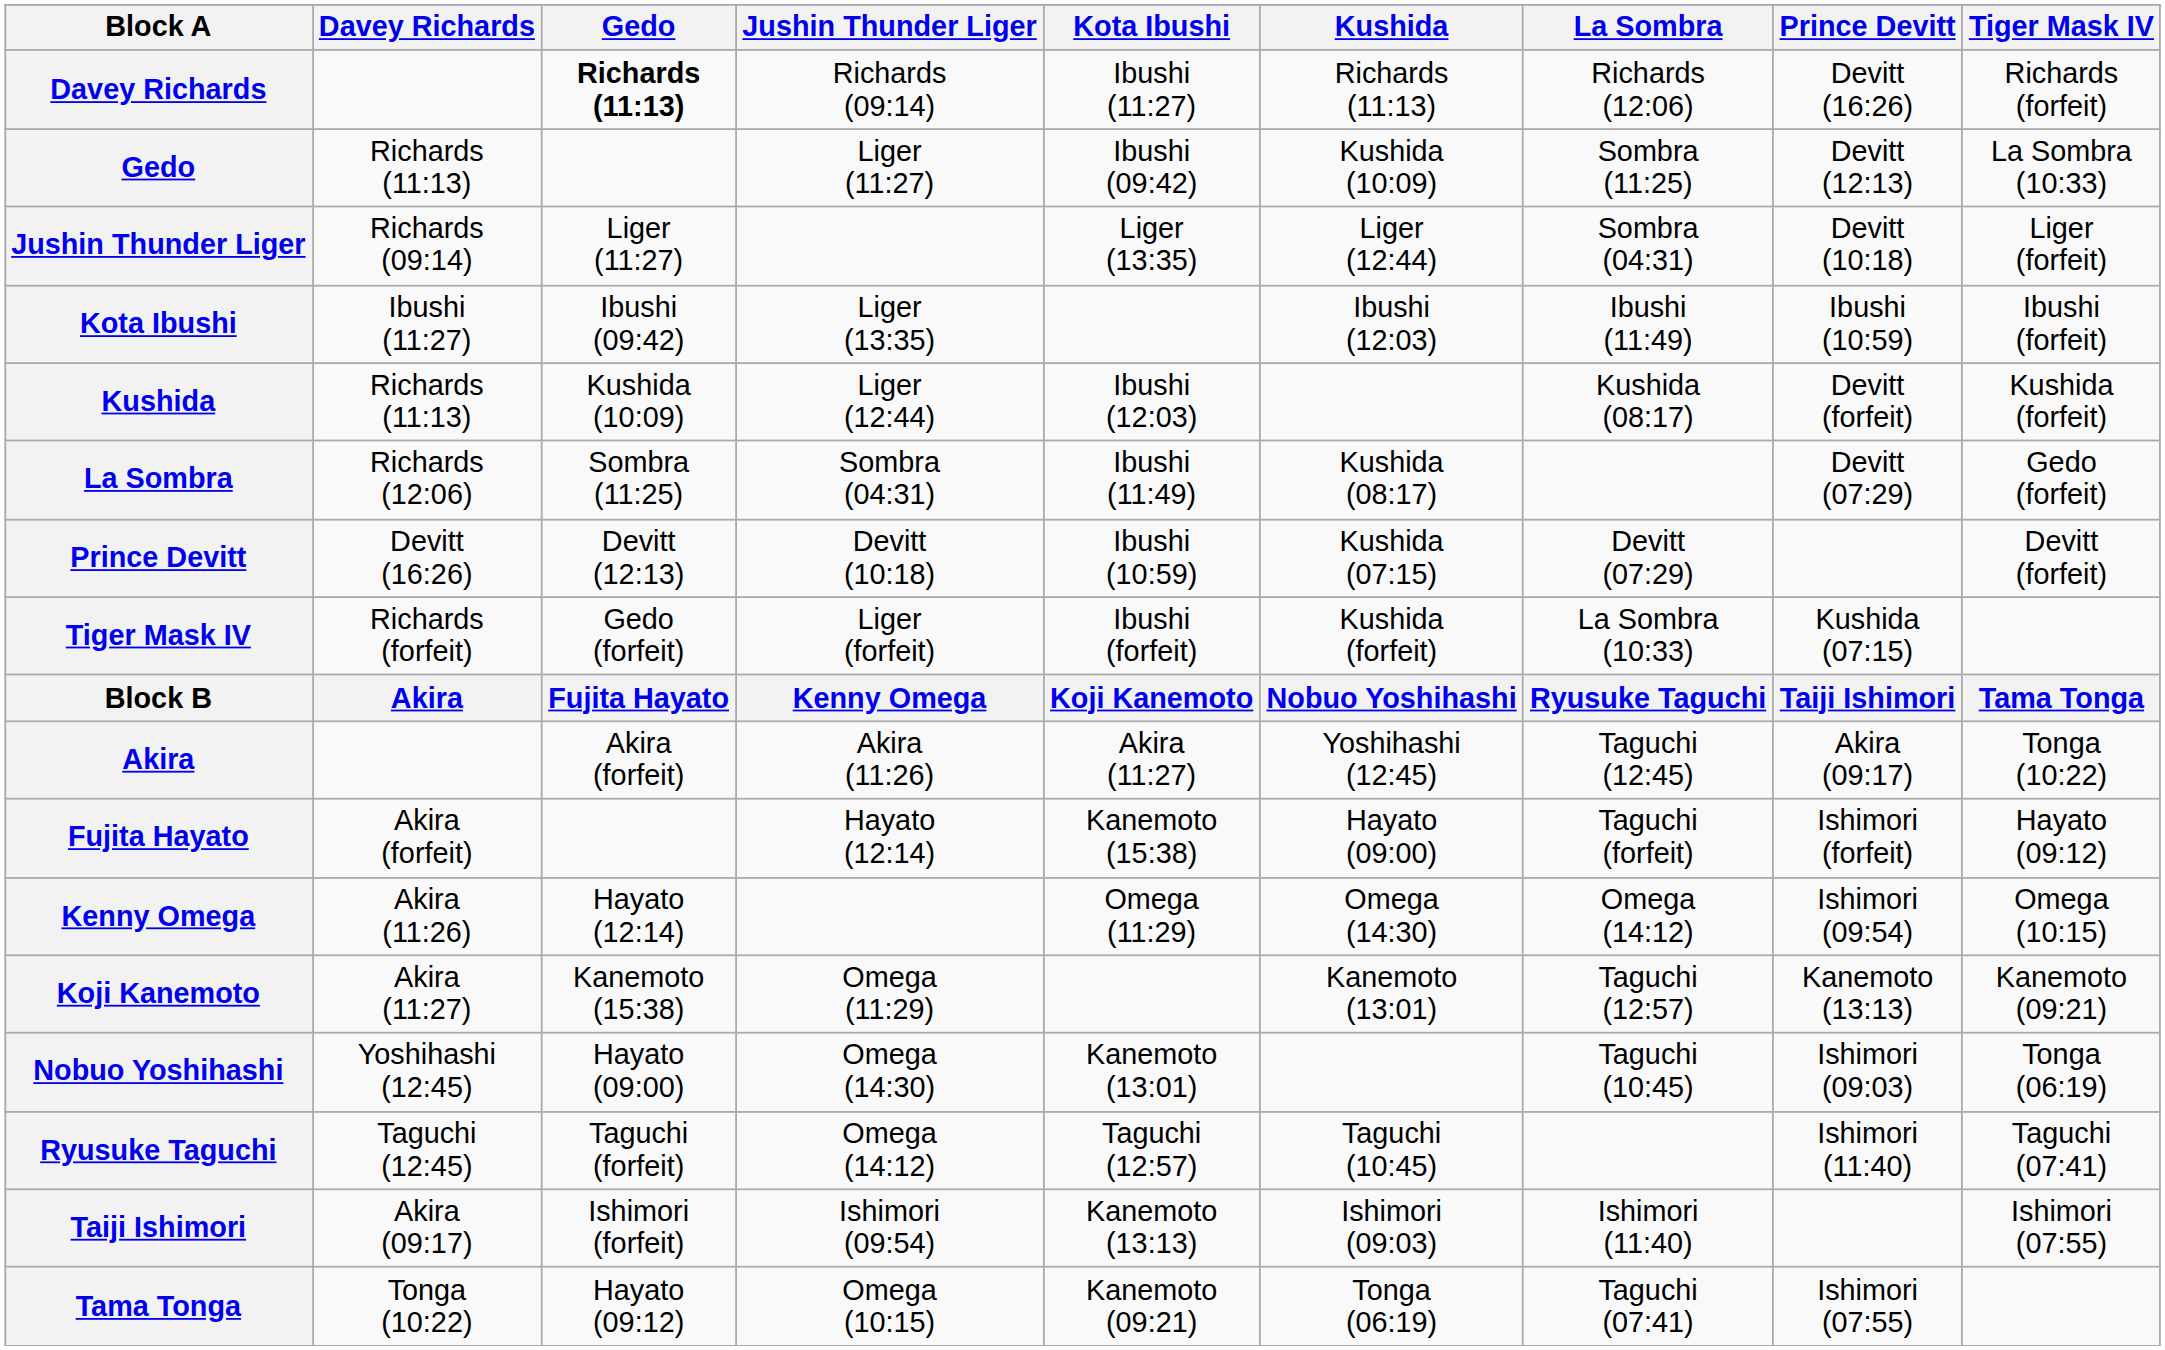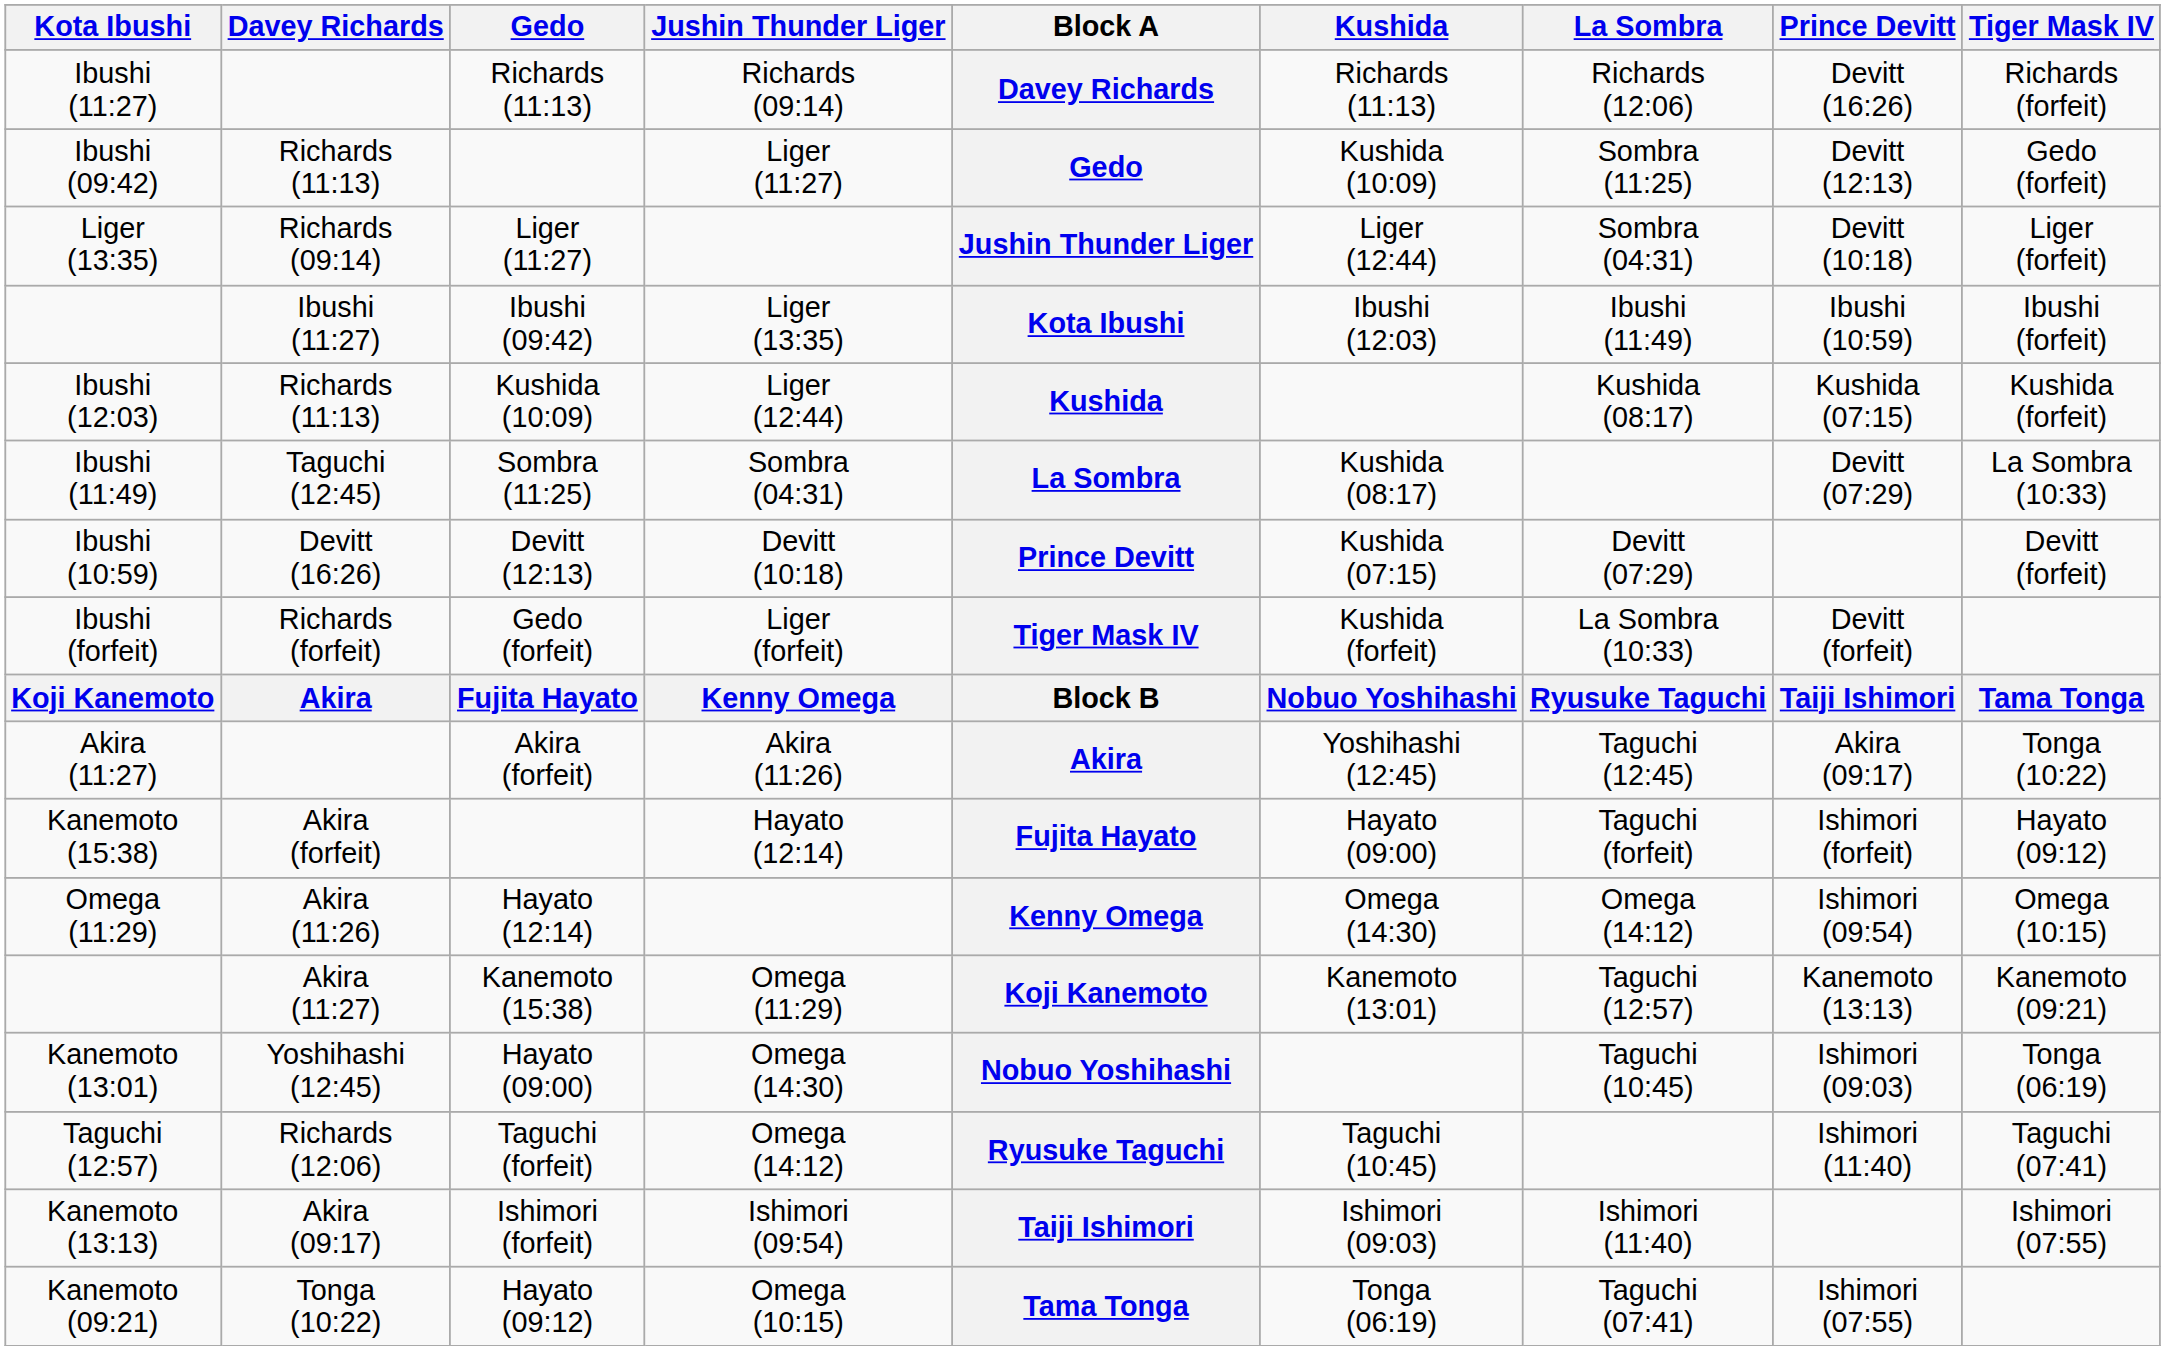columns swapped: (158, 27) <-> (1152, 27)
(639, 89) bold -> (547, 89) normal
(2061, 167) La Sombra (10:33) -> (2061, 167) Gedo (forfeit)
(1868, 401) Devitt (forfeit) -> (1868, 401) Kushida (07:15)
(427, 479) Richards (12:06) -> (336, 479) Taguchi (12:45)
(2061, 479) Gedo (forfeit) -> (2061, 479) La Sombra (10:33)
(1868, 635) Kushida (07:15) -> (1868, 635) Devitt (forfeit)
(427, 1149) Taguchi (12:45) -> (336, 1149) Richards (12:06)
